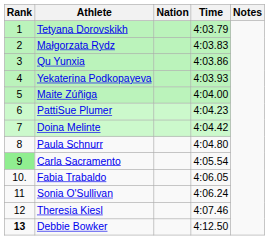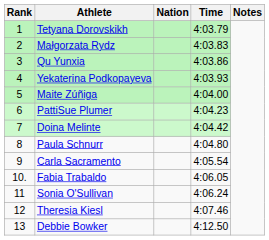(19, 161) lightgreen background -> (19, 161) no background
(19, 227) bold -> (19, 227) normal
